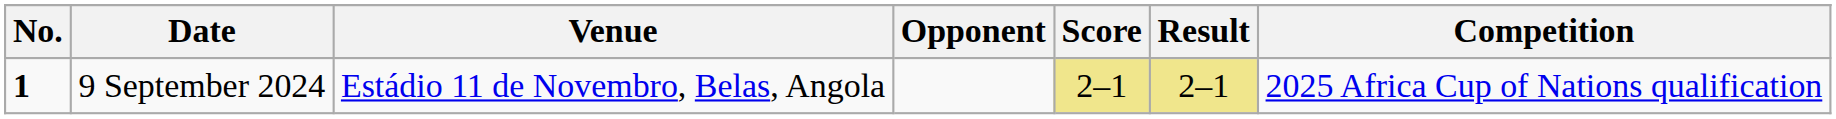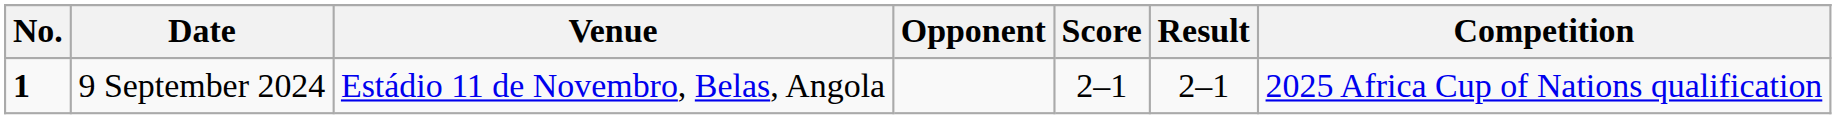(1102, 85) khaki background -> (1102, 85) no background
(1204, 85) khaki background -> (1204, 85) no background
